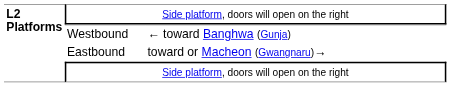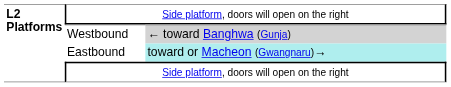(219, 34) no background -> (219, 34) lightgrey background
(237, 52) no background -> (237, 52) paleturquoise background
